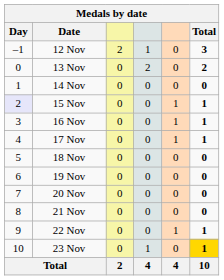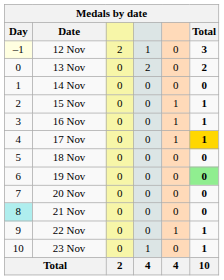(18, 50) no background -> (18, 50) lightyellow background
(18, 104) lavender background -> (18, 104) no background
(204, 140) no background -> (204, 140) gold background
(204, 176) no background -> (204, 176) lightgreen background
(18, 212) no background -> (18, 212) paleturquoise background
(204, 248) gold background -> (204, 248) no background
